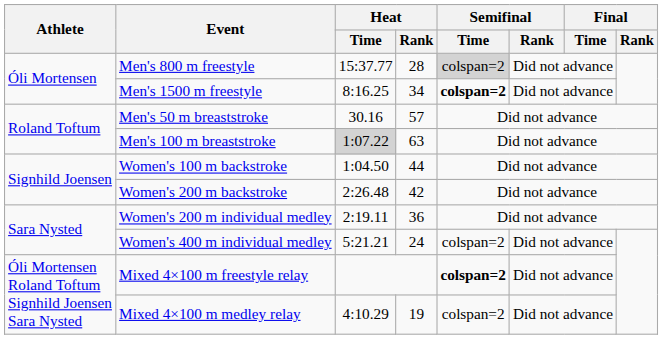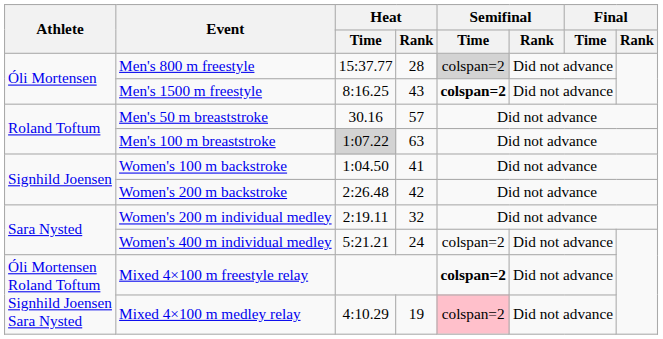(416, 91) 34 -> (416, 91) 43
(416, 167) 44 -> (416, 167) 41
(416, 217) 36 -> (416, 217) 32
(473, 314) no background -> (473, 314) pink background
